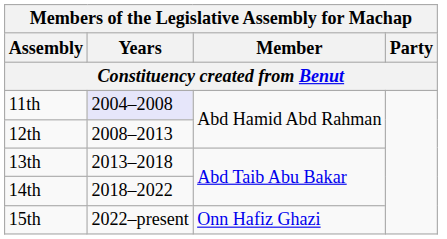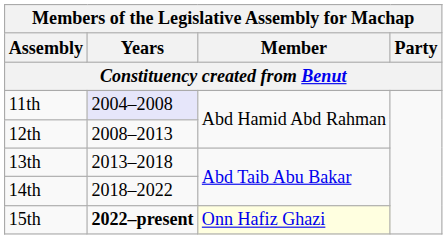(140, 219) normal -> (142, 219) bold
(259, 219) no background -> (264, 219) lightyellow background
